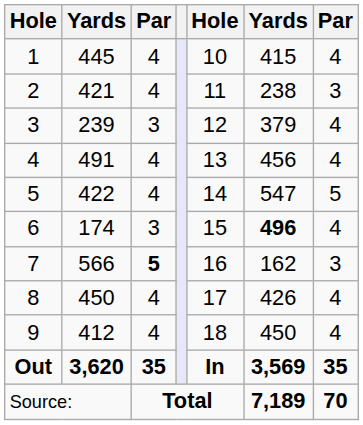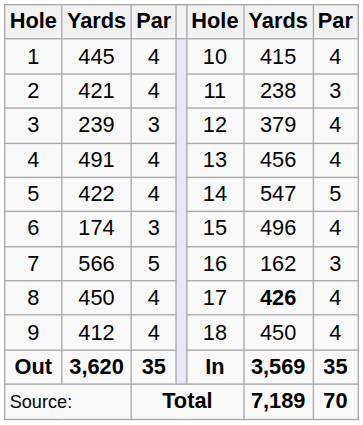(278, 228) bold -> (278, 228) normal
(154, 263) bold -> (154, 263) normal
(278, 297) normal -> (278, 297) bold
